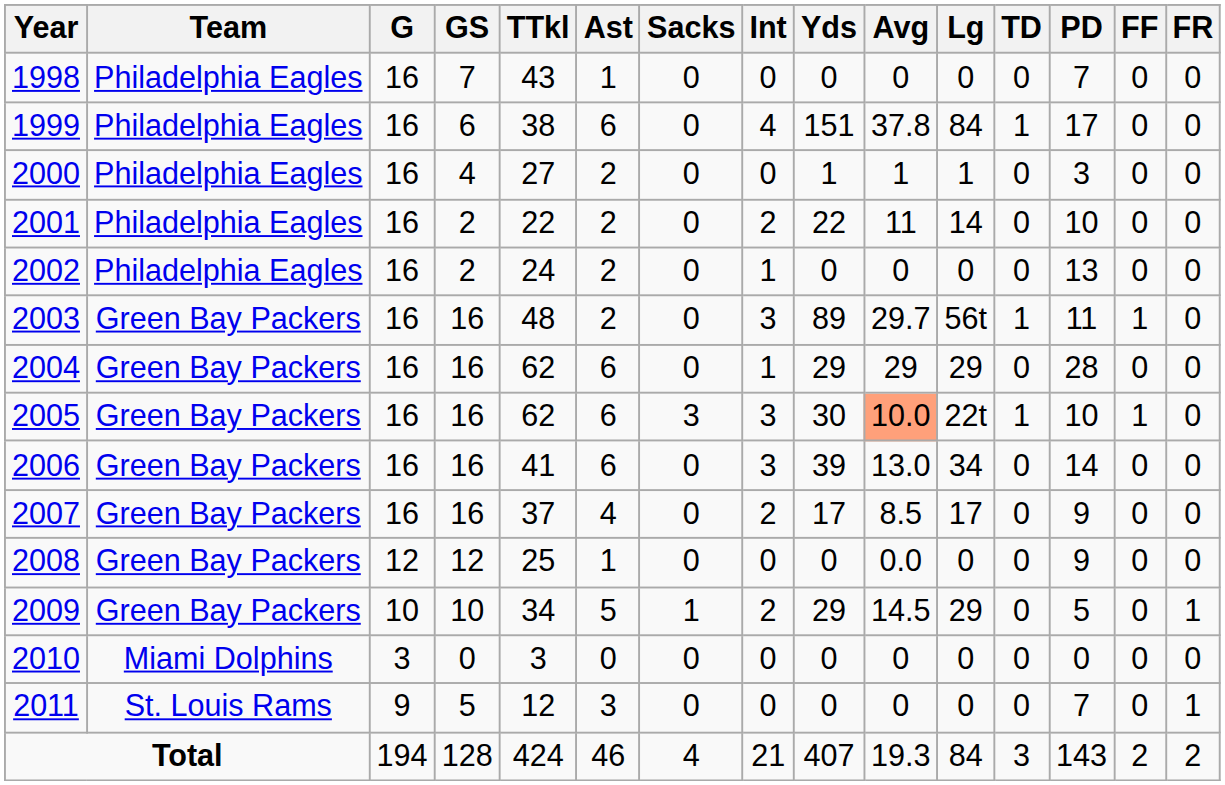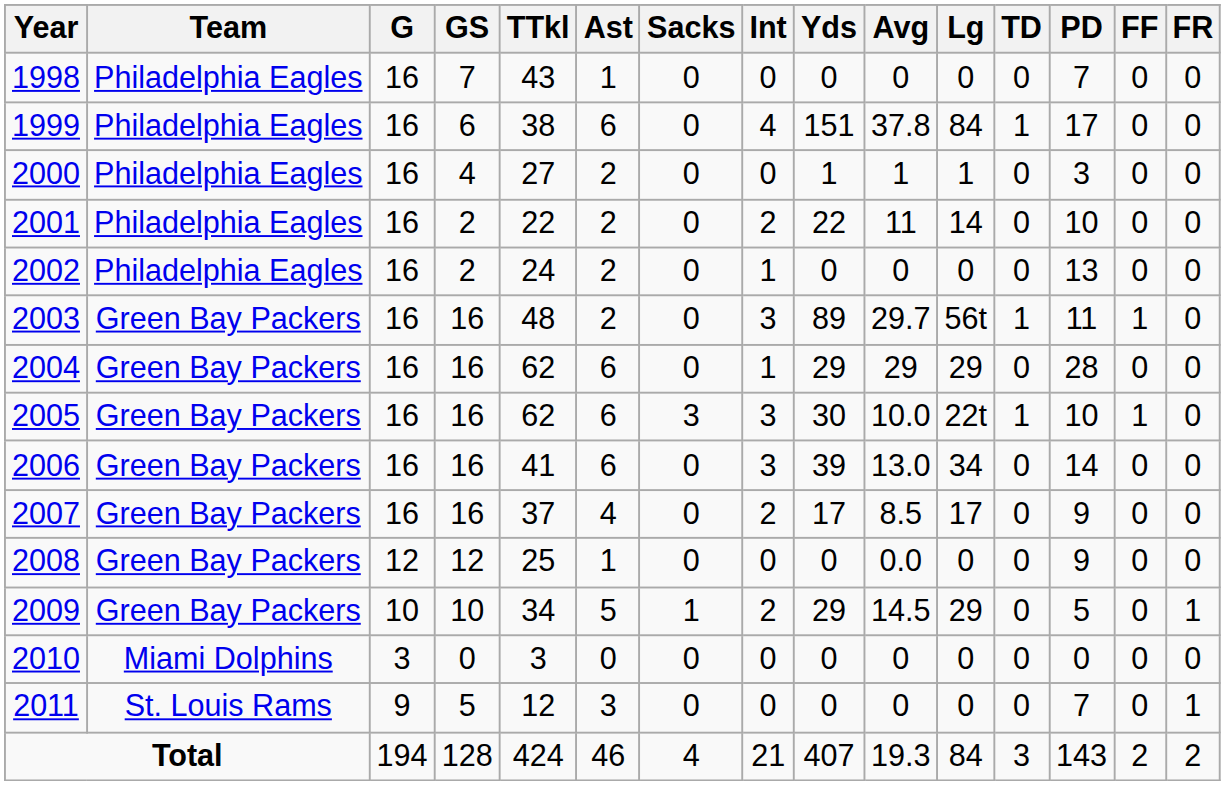(901, 416) lightsalmon background -> (901, 416) no background
